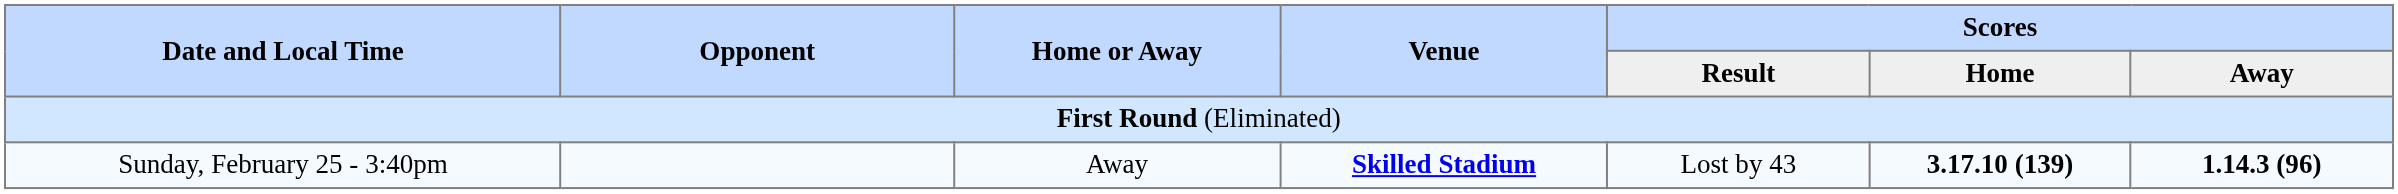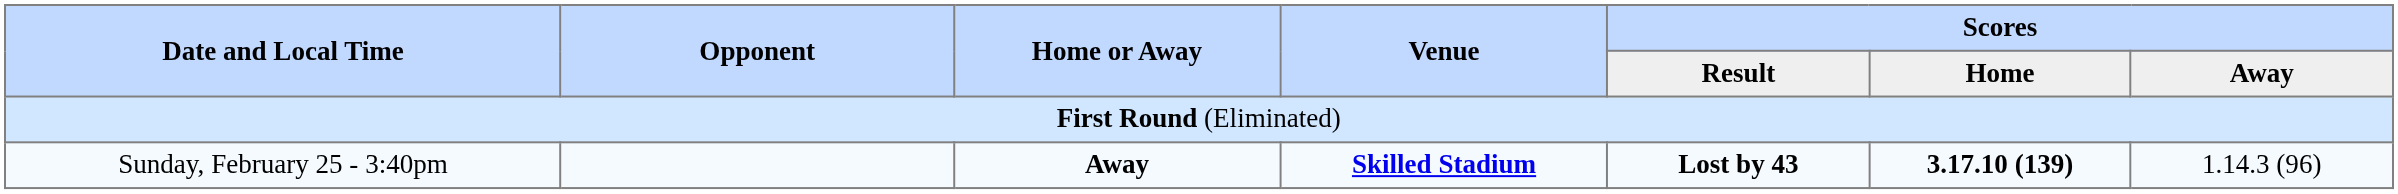(1117, 164) normal -> (1117, 164) bold
(1738, 164) normal -> (1738, 164) bold
(2262, 164) bold -> (2262, 164) normal
